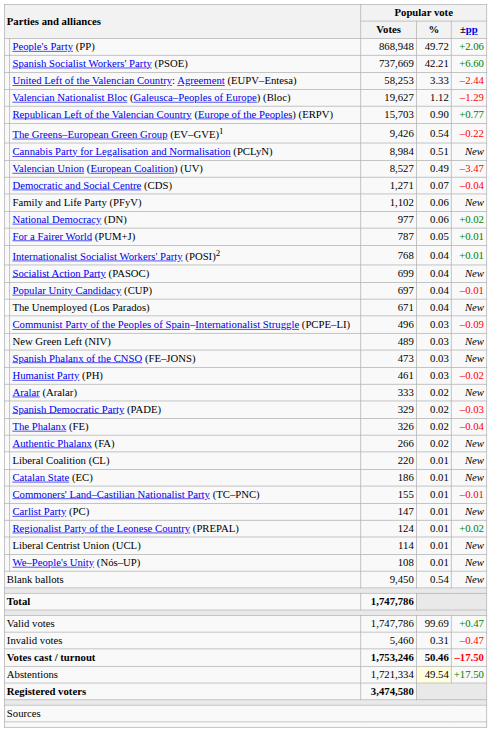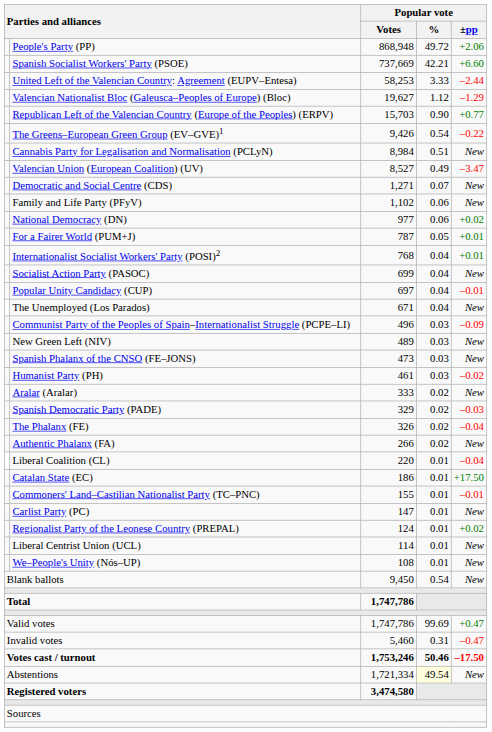(472, 185) –0.04 -> (474, 185) New
(474, 460) New -> (472, 460) –0.04
(474, 477) New -> (469, 477) +17.50
(469, 674) +17.50 -> (474, 674) New
